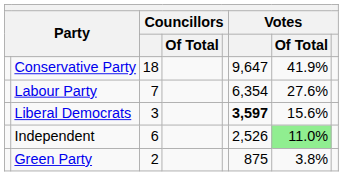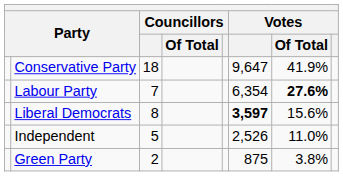(308, 91) normal -> (308, 91) bold
(155, 113) 3 -> (155, 113) 8
(155, 136) 6 -> (155, 136) 5
(308, 136) lightgreen background -> (308, 136) no background
